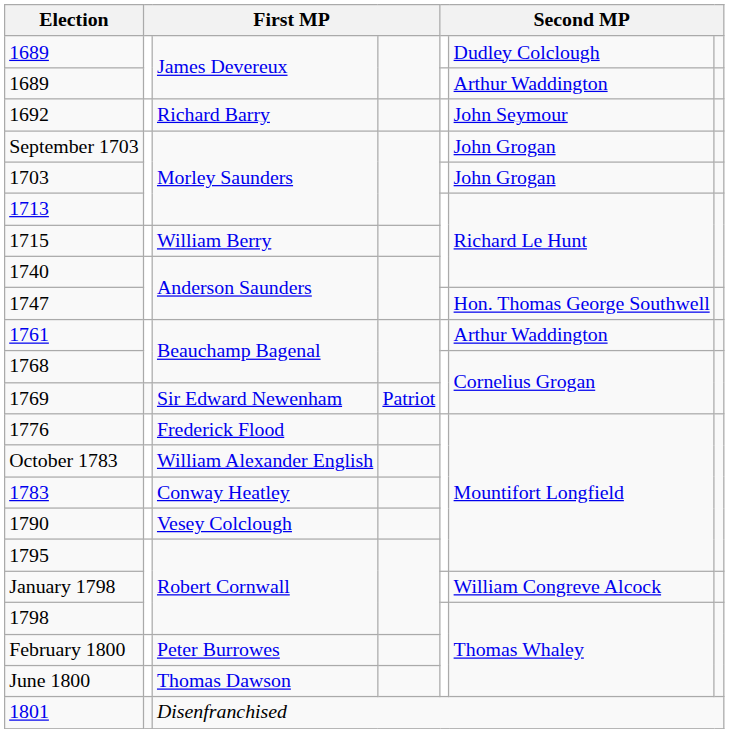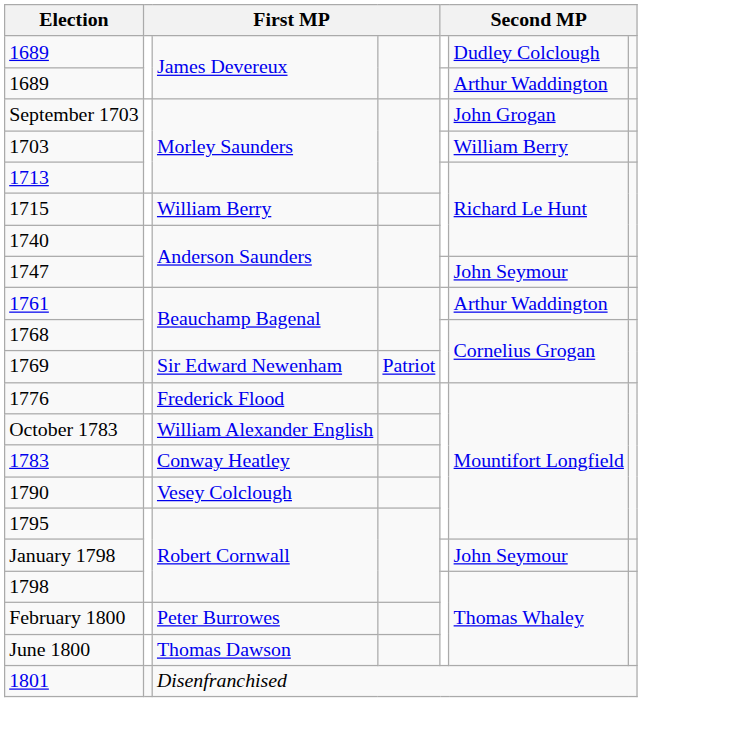- row: (29, 114)
(505, 177) John Grogan -> (511, 146) William Berry
(582, 303) Hon. Thomas George Southwell -> (511, 271) John Seymour
(557, 586) William Congreve Alcock -> (511, 555) John Seymour
